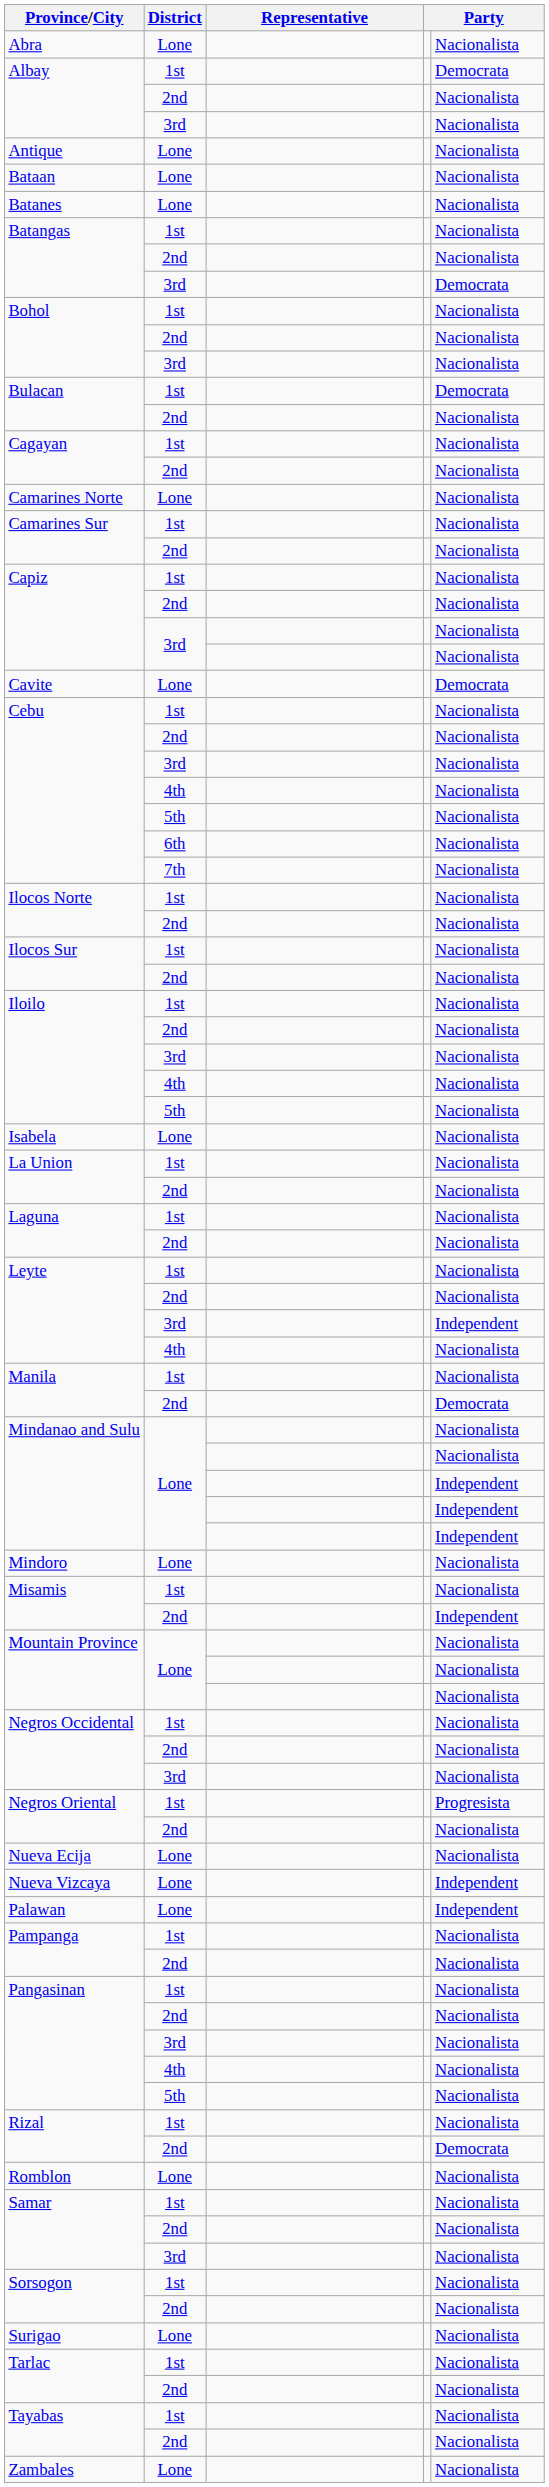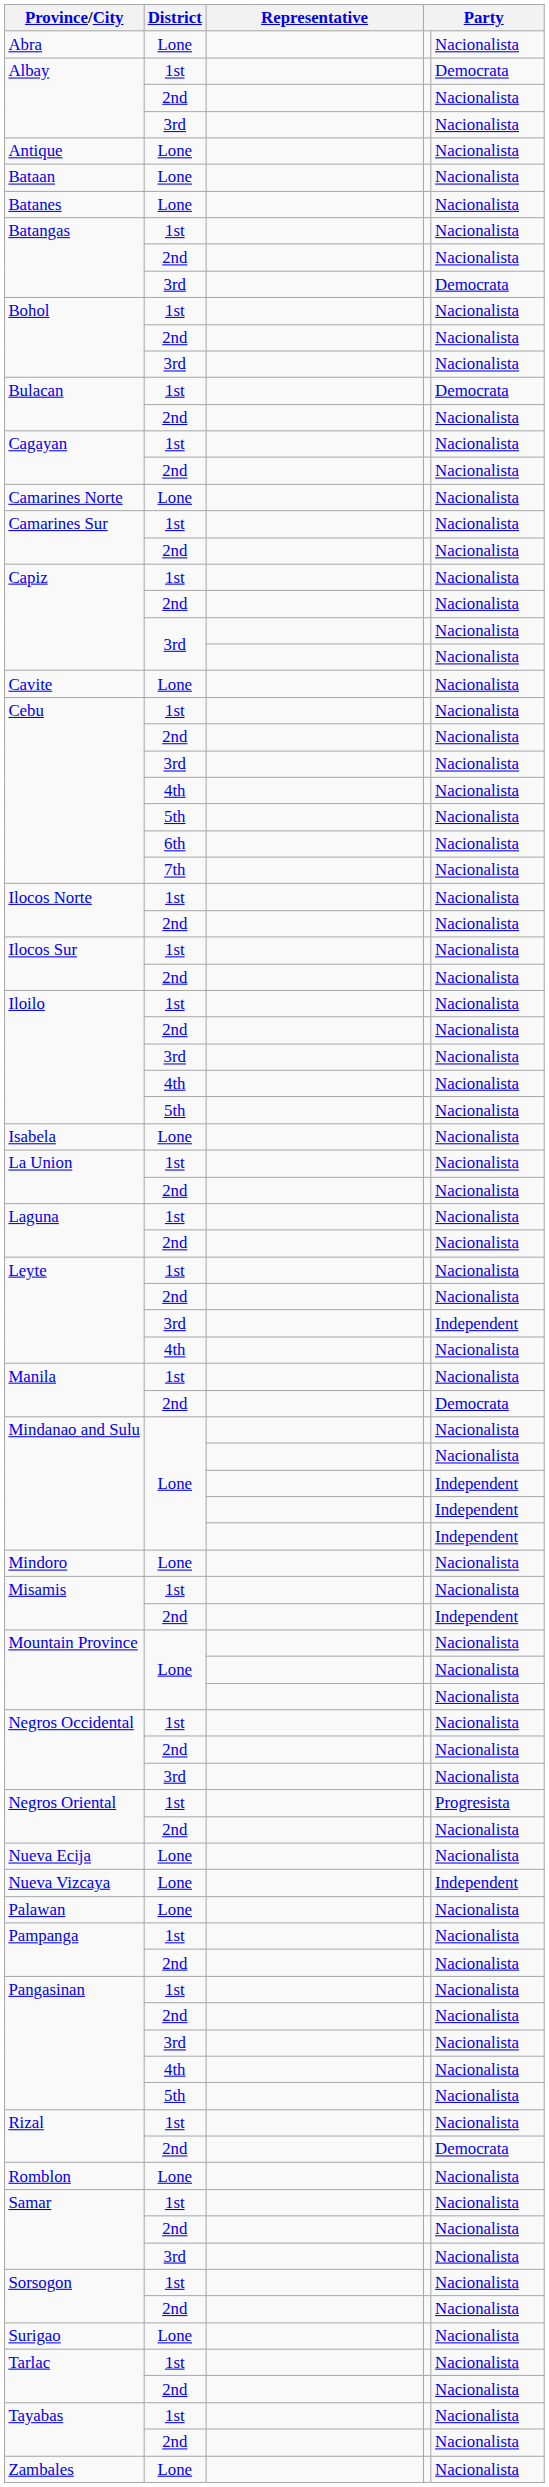(472, 683) Democrata -> (477, 683) Nacionalista
(477, 1909) Independent -> (477, 1909) Nacionalista
